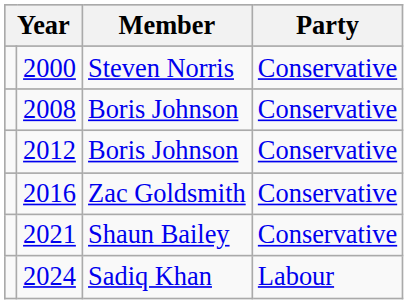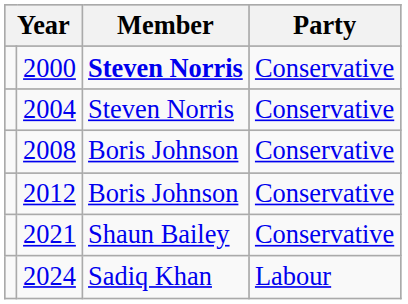(161, 67) normal -> (165, 67) bold
+ row: (49, 109)
- row: (49, 192)
